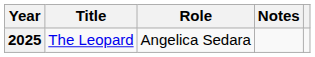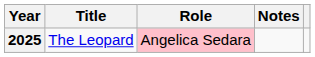(196, 40) no background -> (196, 40) pink background
